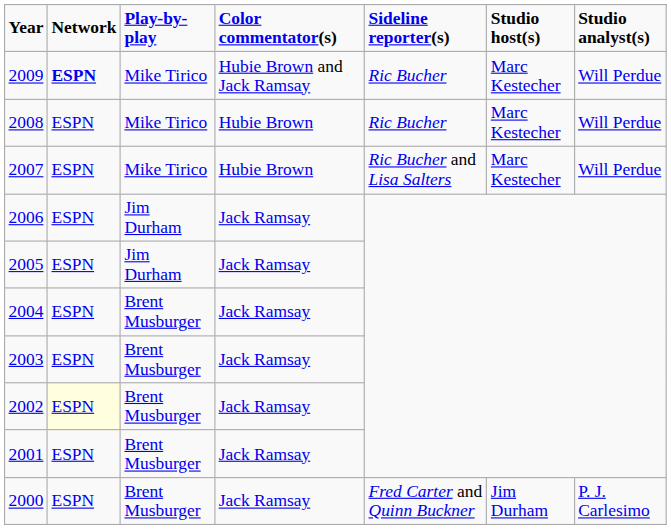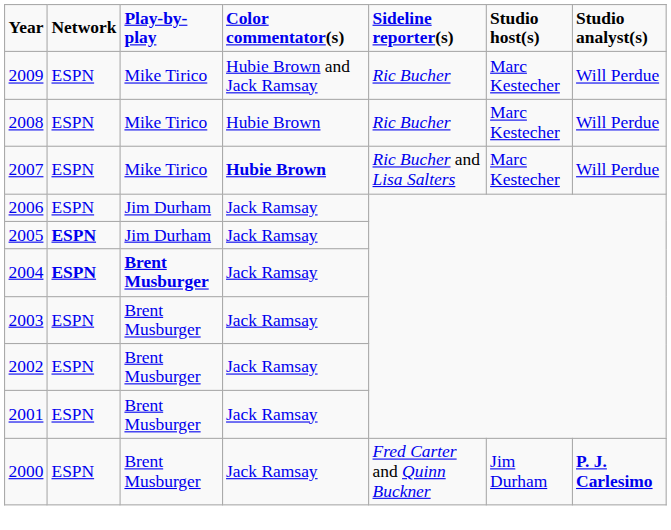(74, 75) bold -> (73, 75) normal
(266, 169) normal -> (276, 169) bold
(73, 264) normal -> (74, 235) bold
(73, 311) normal -> (74, 272) bold
(163, 311) normal -> (167, 272) bold
(73, 406) lightyellow background -> (73, 367) no background
(614, 500) normal -> (614, 471) bold
